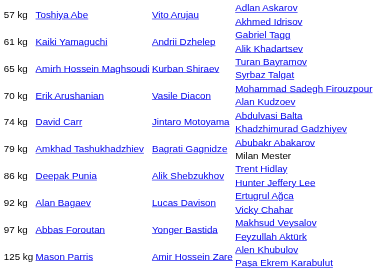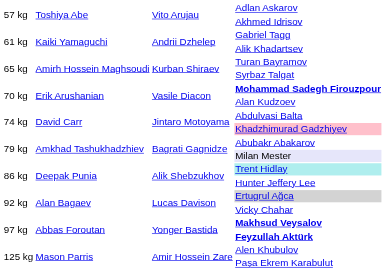(304, 89) normal -> (308, 89) bold
(291, 129) no background -> (291, 129) pink background
(263, 156) no background -> (263, 156) lavender background
(261, 169) no background -> (261, 169) paleturquoise background
(264, 196) no background -> (264, 196) lightgrey background
(276, 223) normal -> (279, 223) bold
(271, 236) normal -> (274, 236) bold
